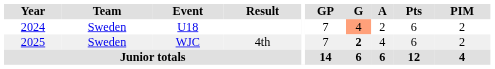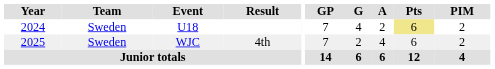(359, 26) lightsalmon background -> (359, 26) no background
(414, 26) no background -> (414, 26) khaki background
(359, 42) bold -> (359, 42) normal
